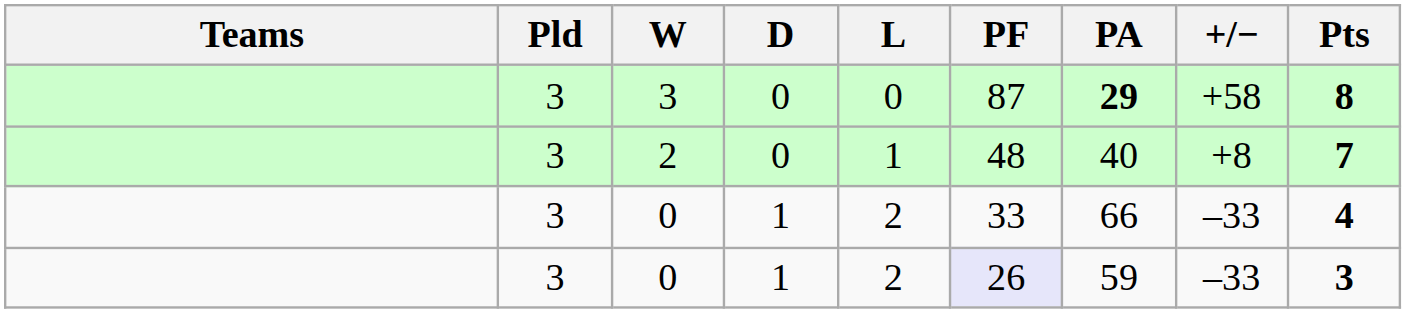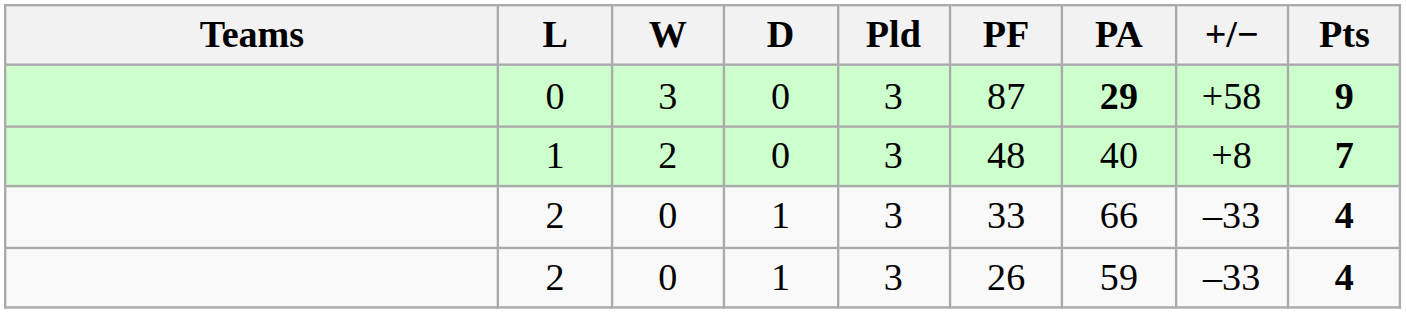columns swapped: (555, 34) <-> (893, 34)
(1344, 95) 8 -> (1344, 95) 9
(1006, 276) lavender background -> (1006, 276) no background
(1344, 276) 3 -> (1344, 276) 4
